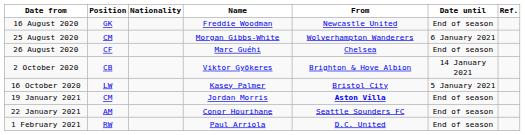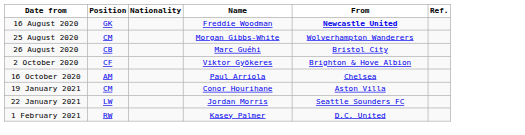- column: (463, 11)
(360, 23) normal -> (360, 23) bold
(108, 49) CF -> (108, 49) CB
(360, 49) Chelsea -> (360, 49) Bristol City
(108, 67) CB -> (108, 62) CF
(108, 85) LW -> (108, 75) AM
(238, 85) Kasey Palmer -> (238, 75) Paul Arriola
(360, 85) Bristol City -> (360, 75) Chelsea
(238, 98) Jordan Morris -> (238, 88) Conor Hourihane
(360, 98) bold -> (360, 88) normal
(108, 111) AM -> (108, 101) LW
(238, 111) Conor Hourihane -> (238, 101) Jordan Morris
(238, 124) Paul Arriola -> (238, 114) Kasey Palmer
